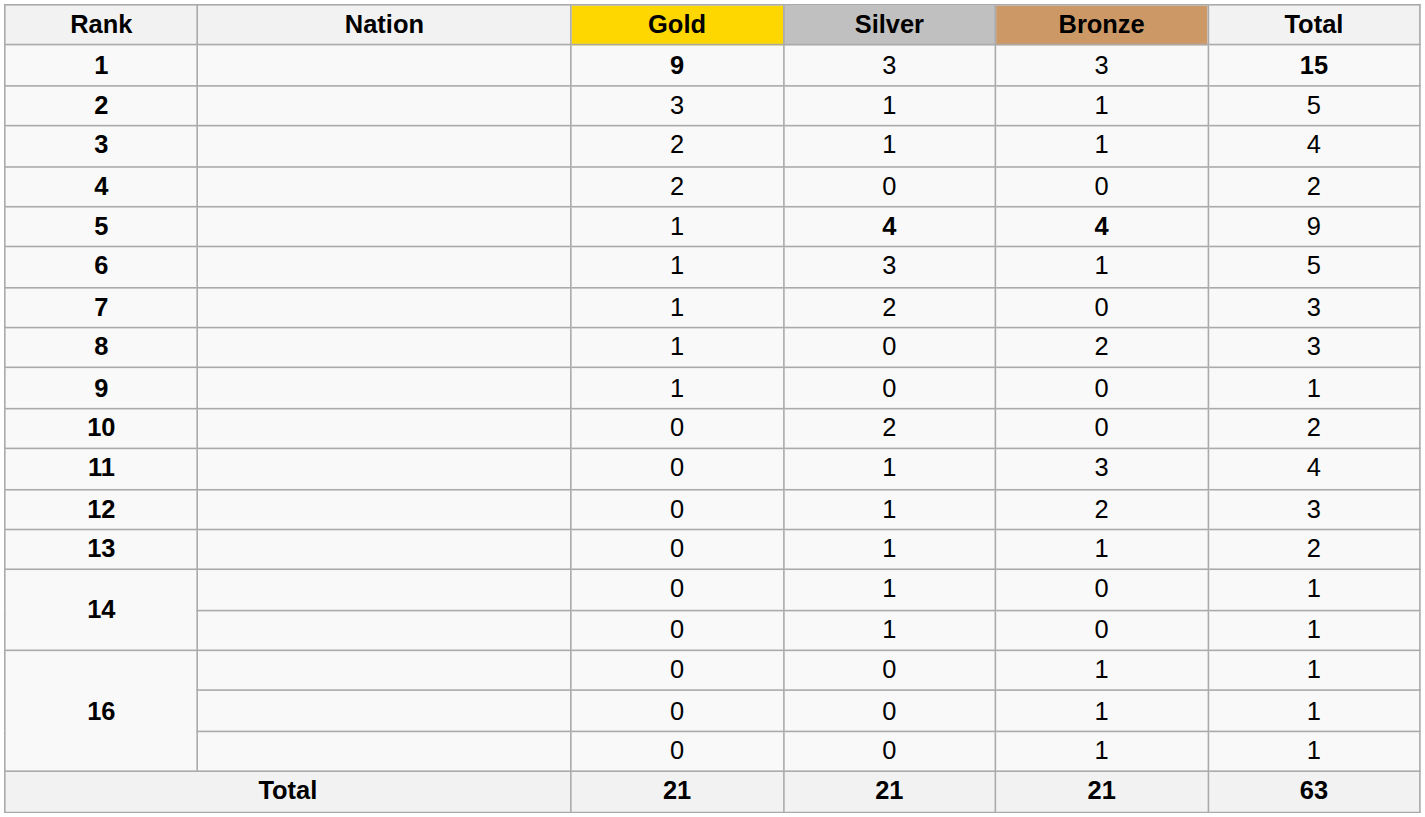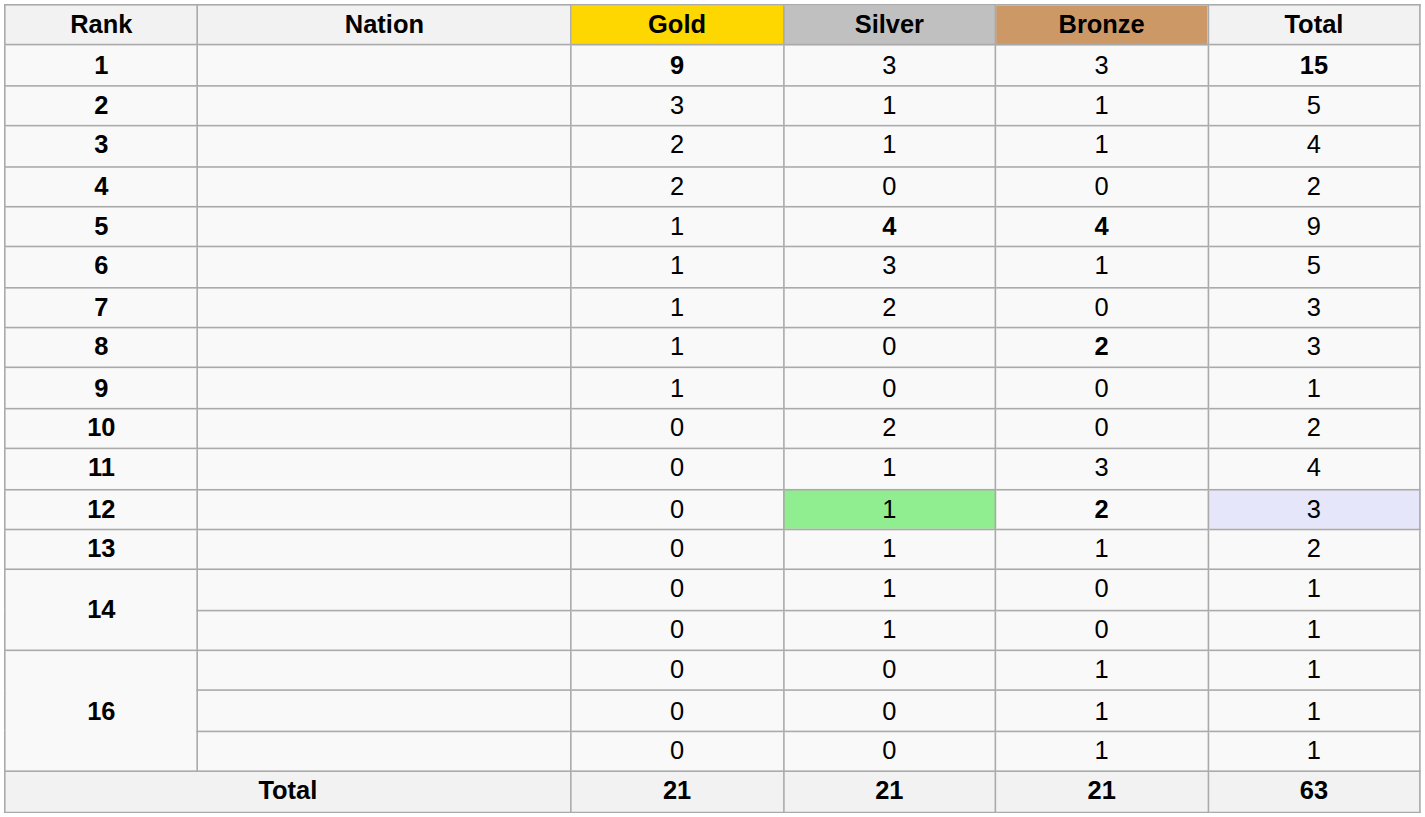(1102, 347) normal -> (1102, 347) bold
(889, 508) no background -> (889, 508) lightgreen background
(1102, 508) normal -> (1102, 508) bold
(1314, 508) no background -> (1314, 508) lavender background
